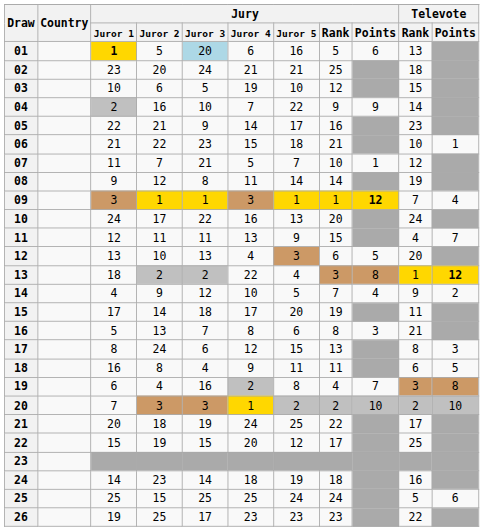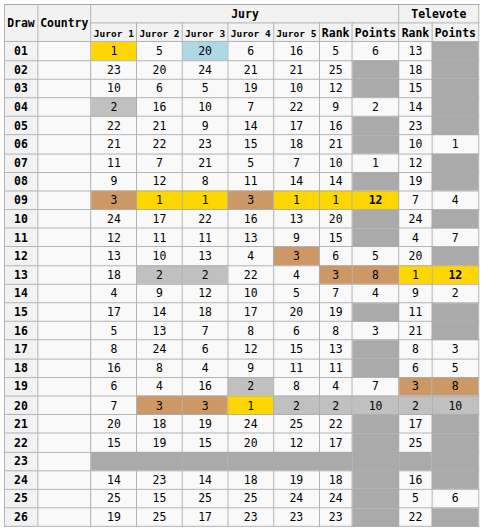(114, 51) bold -> (114, 51) normal
(376, 107) 9 -> (376, 107) 2
